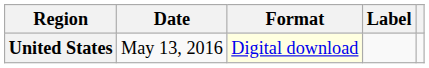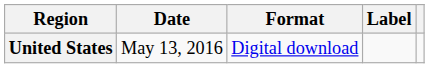(295, 47) lightyellow background -> (295, 47) no background
